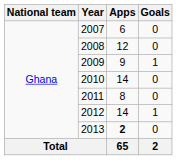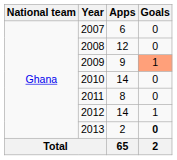(155, 63) no background -> (155, 63) lightsalmon background
(122, 130) bold -> (122, 130) normal
(155, 130) normal -> (155, 130) bold
